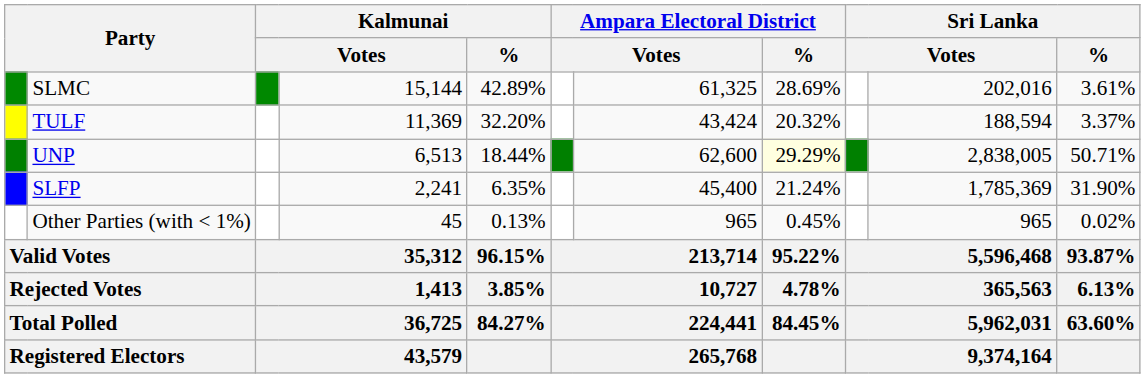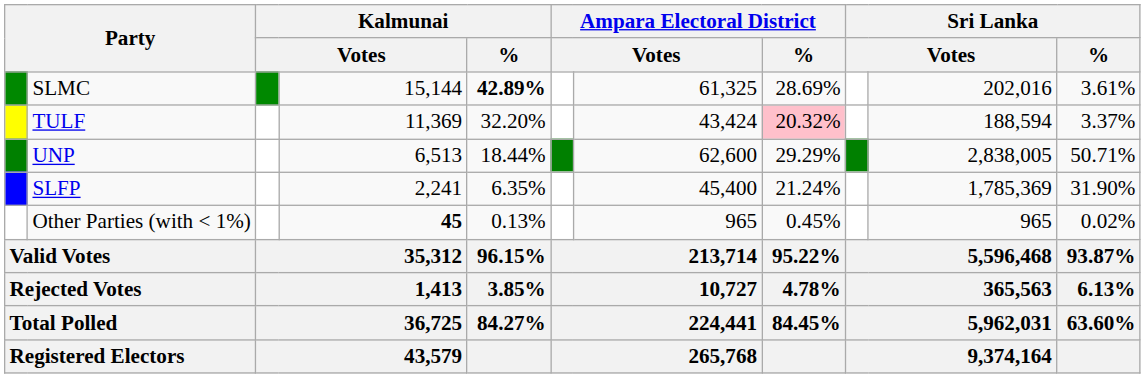(513, 88) normal -> (511, 88) bold
(808, 121) no background -> (808, 121) pink background
(808, 155) lightyellow background -> (808, 155) no background
(452, 222) normal -> (452, 222) bold
